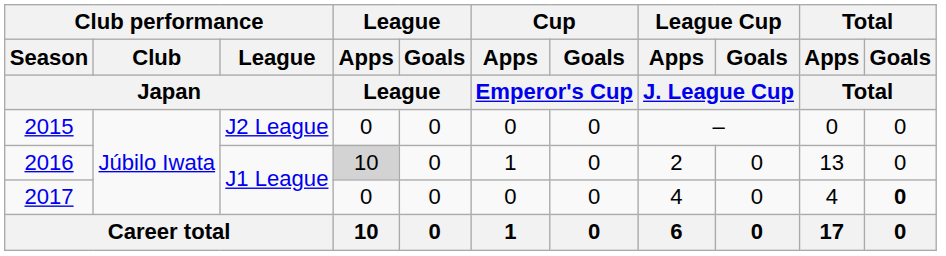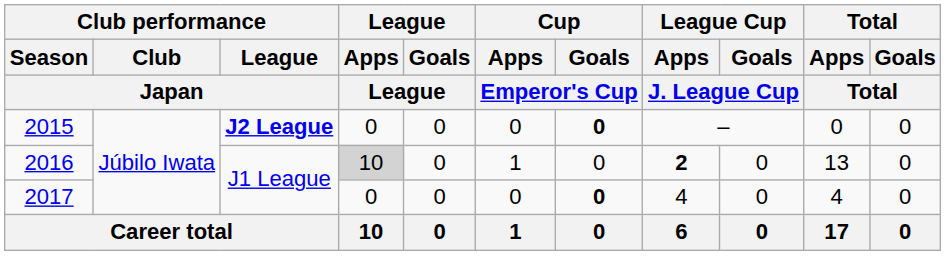(277, 127) normal -> (279, 127) bold
(594, 127) normal -> (599, 127) bold
(676, 162) normal -> (681, 162) bold
(594, 197) normal -> (599, 197) bold
(900, 197) bold -> (905, 197) normal
